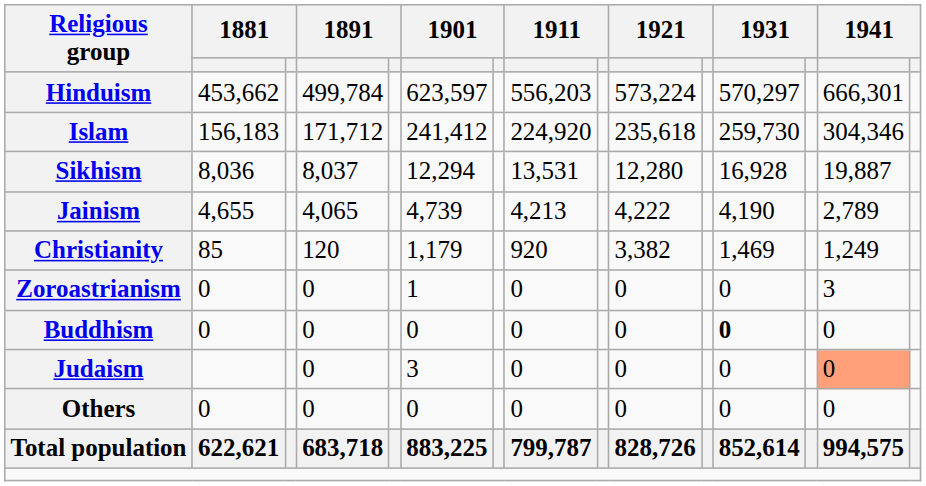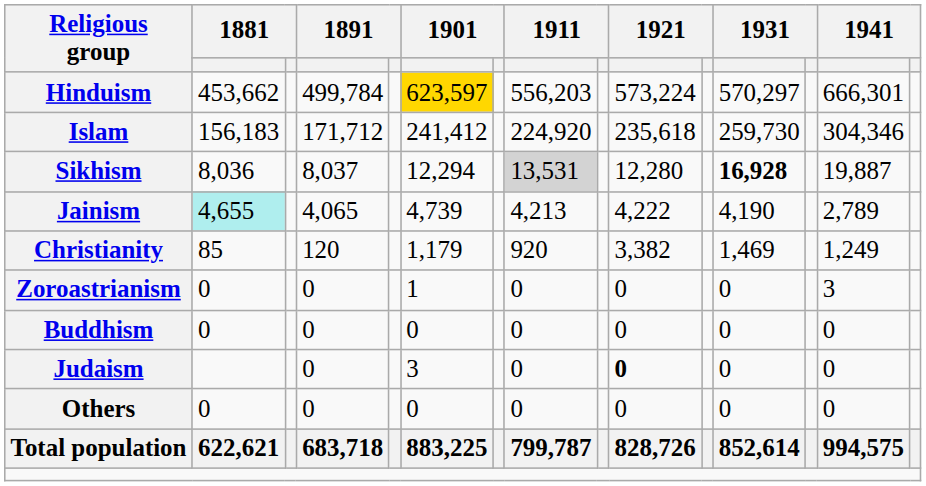(447, 91) no background -> (447, 91) gold background
(545, 171) no background -> (545, 171) lightgrey background
(753, 171) normal -> (753, 171) bold
(226, 210) no background -> (226, 210) paleturquoise background
(725, 329) bold -> (725, 329) normal
(621, 369) normal -> (621, 369) bold
(829, 369) lightsalmon background -> (829, 369) no background
